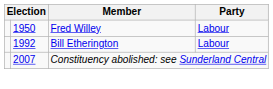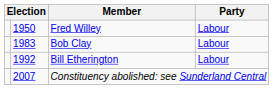+ row: (71, 44)
